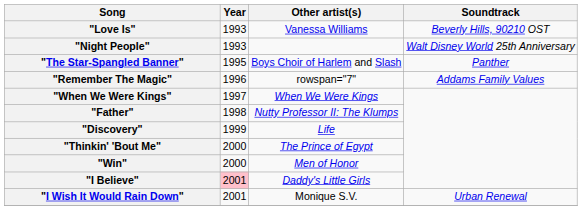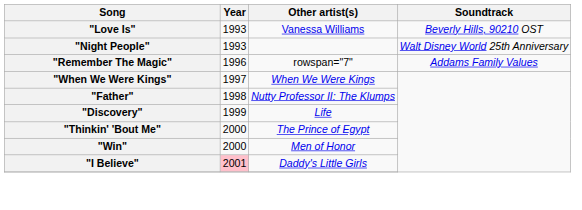- row: (112, 63)
- row: (112, 197)
